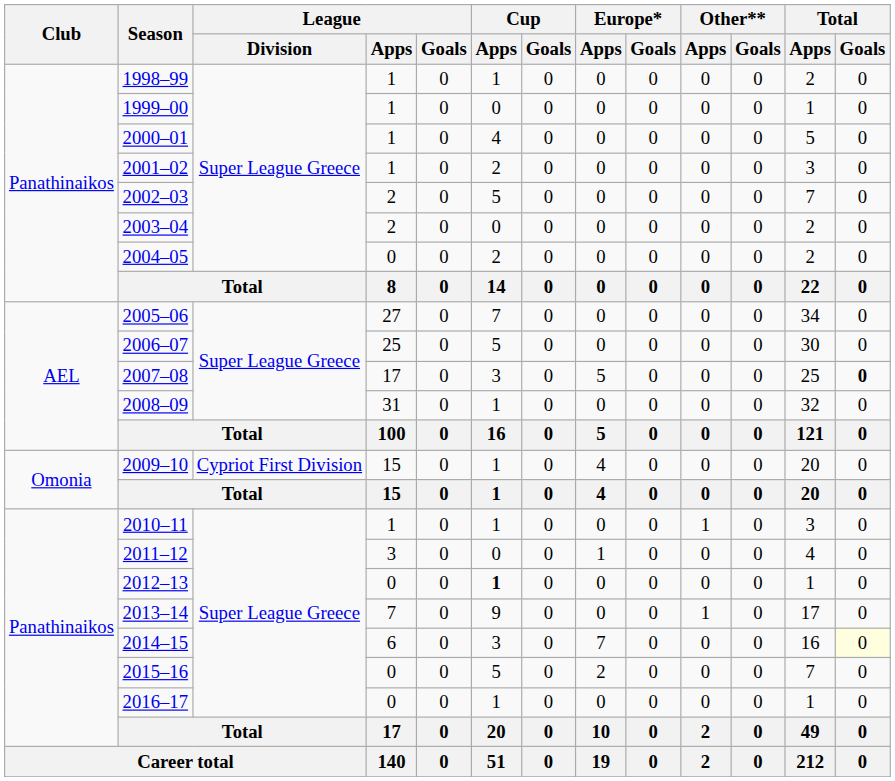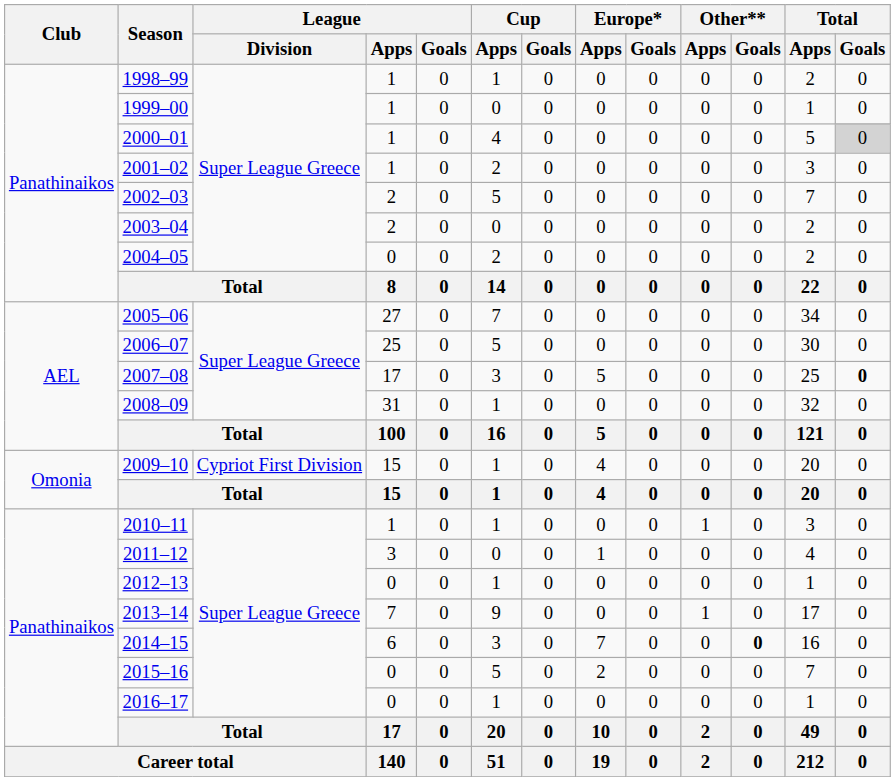(863, 138) no background -> (863, 138) lightgrey background
(496, 583) bold -> (496, 583) normal
(758, 642) normal -> (758, 642) bold
(863, 642) lightyellow background -> (863, 642) no background
